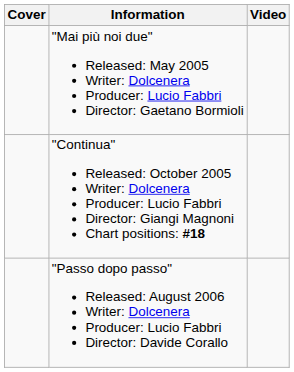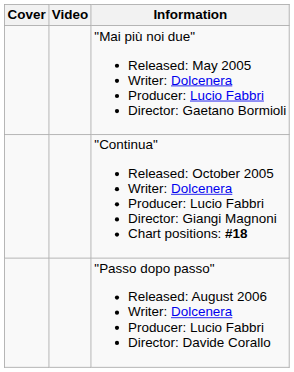columns swapped: (268, 15) <-> (148, 15)
